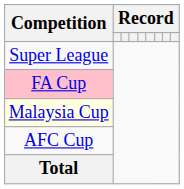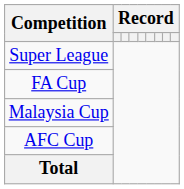(59, 83) pink background -> (59, 83) no background
(59, 112) lightyellow background -> (59, 112) no background
